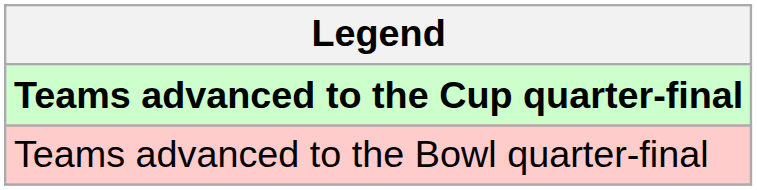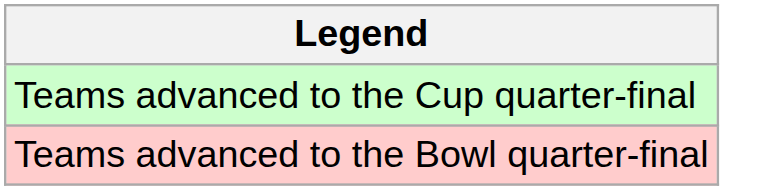(379, 94) bold -> (355, 94) normal
